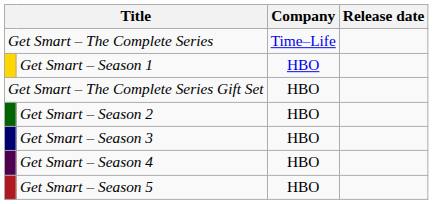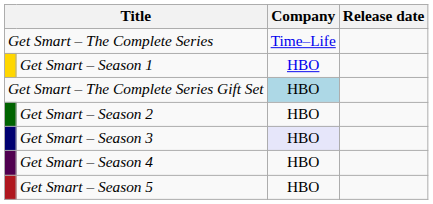(303, 89) no background -> (303, 89) lightblue background
(303, 138) no background -> (303, 138) lavender background
